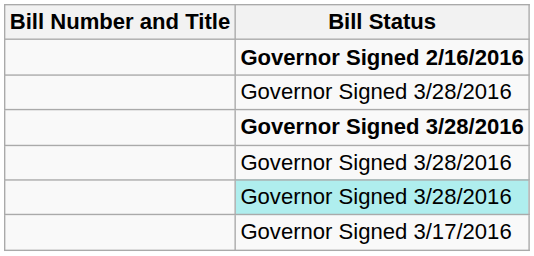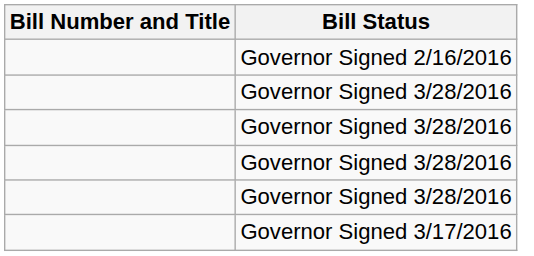(382, 57) bold -> (376, 57) normal
(382, 127) bold -> (376, 127) normal
(376, 197) paleturquoise background -> (376, 197) no background
